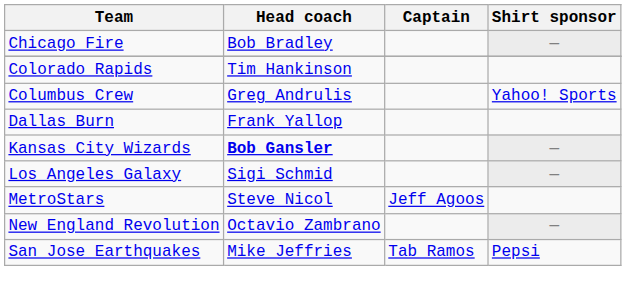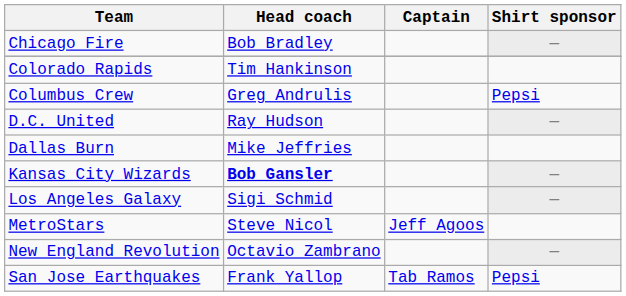(554, 96) Yahoo! Sports -> (516, 96) Pepsi
+ row: (61, 122)
(285, 122) Frank Yallop -> (290, 148) Mike Jeffries
(290, 252) Mike Jeffries -> (285, 278) Frank Yallop
